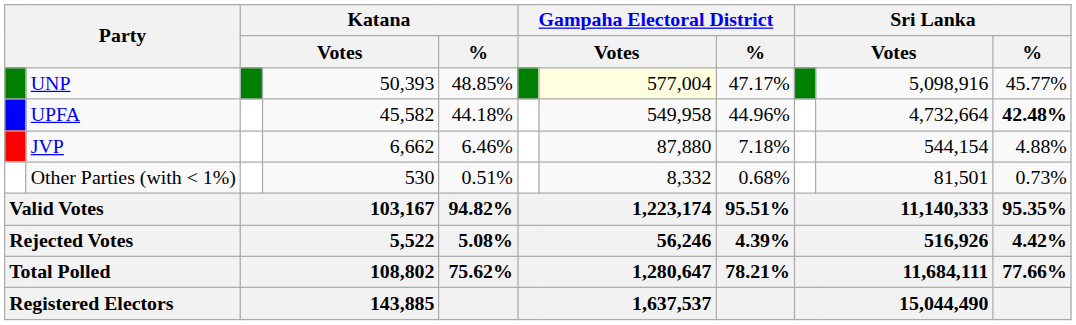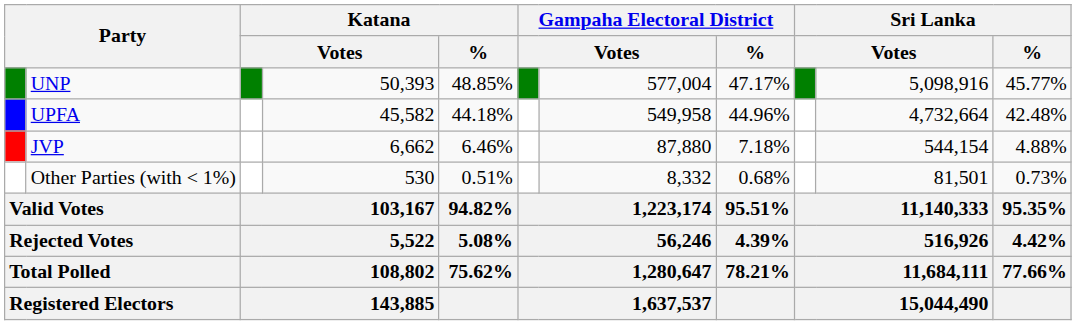(679, 83) lightyellow background -> (679, 83) no background
(1035, 114) bold -> (1036, 114) normal
